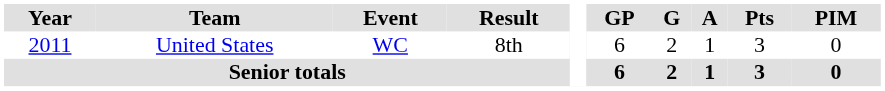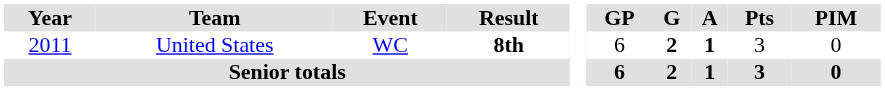(509, 44) normal -> (509, 44) bold
(672, 44) normal -> (672, 44) bold
(710, 44) normal -> (710, 44) bold
